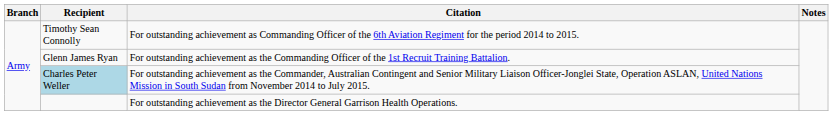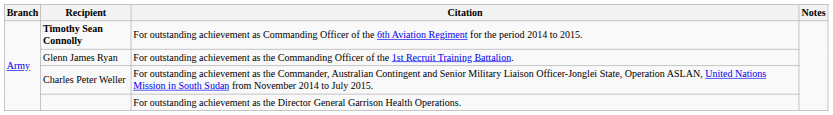(71, 35) normal -> (73, 35) bold
(70, 80) lightblue background -> (84, 80) no background
